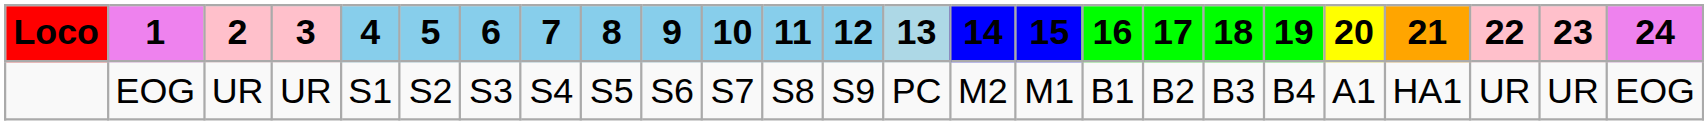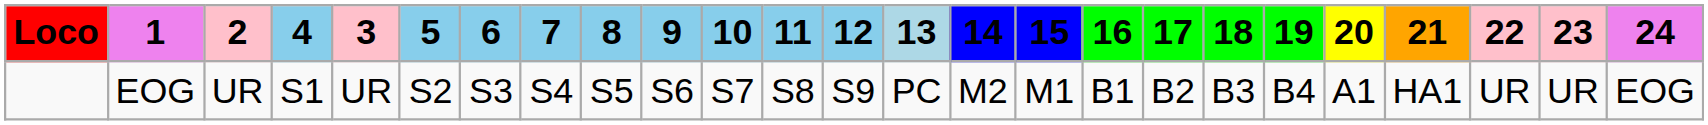columns swapped: (306, 32) <-> (370, 32)
